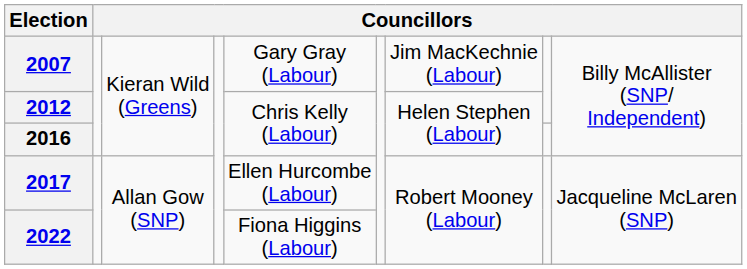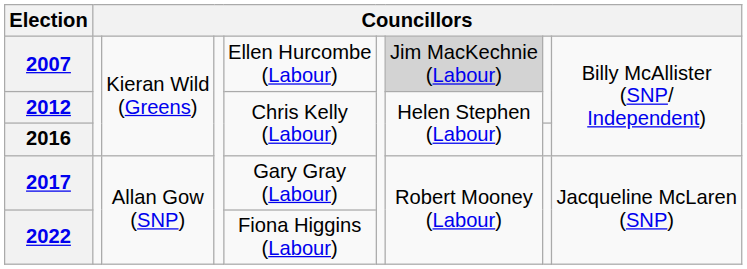(300, 63) Gary Gray (Labour) -> (300, 63) Ellen Hurcombe (Labour)
(464, 63) no background -> (464, 63) lightgrey background
(300, 182) Ellen Hurcombe (Labour) -> (300, 182) Gary Gray (Labour)
